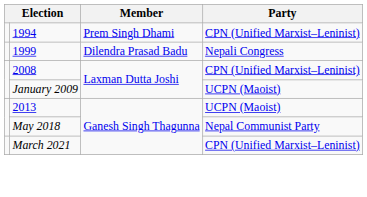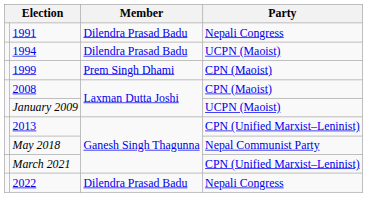+ row: (24, 32)
(129, 32) Prem Singh Dhami -> (135, 51) Dilendra Prasad Badu
(282, 32) CPN (Unified Marxist–Leninist) -> (243, 51) UCPN (Maoist)
(135, 51) Dilendra Prasad Badu -> (129, 70) Prem Singh Dhami
(244, 51) Nepali Congress -> (238, 70) CPN (Maoist)
(282, 70) CPN (Unified Marxist–Leninist) -> (238, 88) CPN (Maoist)
(243, 107) UCPN (Maoist) -> (282, 126) CPN (Unified Marxist–Leninist)
+ row: (24, 182)
